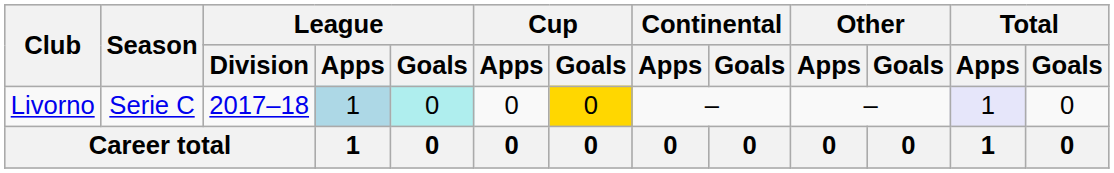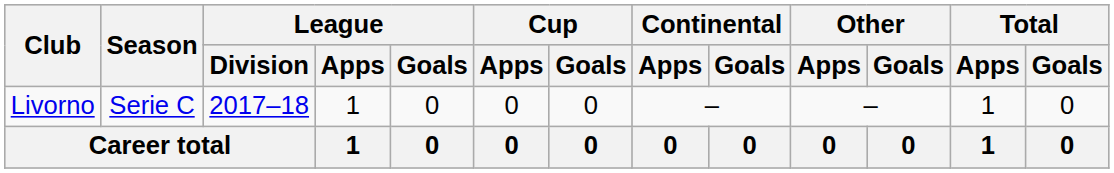(353, 106) lightblue background -> (353, 106) no background
(432, 106) paleturquoise background -> (432, 106) no background
(591, 106) gold background -> (591, 106) no background
(988, 106) lavender background -> (988, 106) no background
